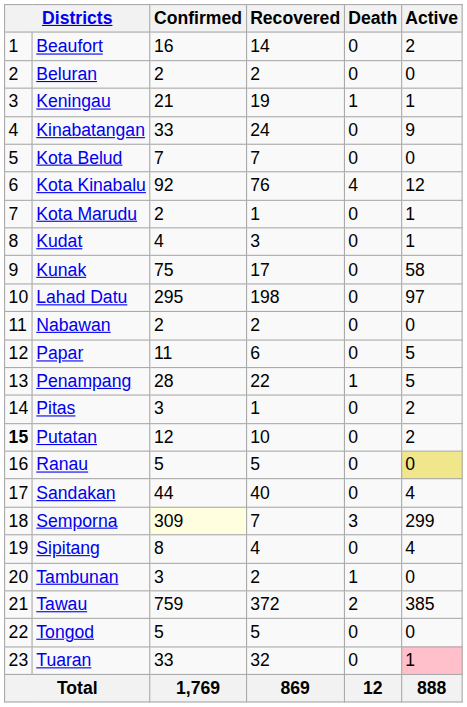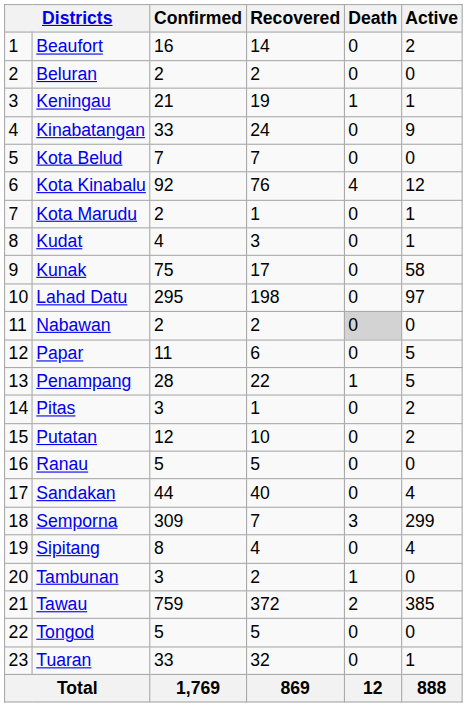(353, 325) no background -> (353, 325) lightgrey background
(18, 437) bold -> (18, 437) normal
(410, 465) khaki background -> (410, 465) no background
(169, 520) lightyellow background -> (169, 520) no background
(410, 660) pink background -> (410, 660) no background
